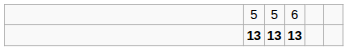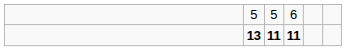(274, 35) 13 -> (274, 35) 11
(295, 35) 13 -> (294, 35) 11
